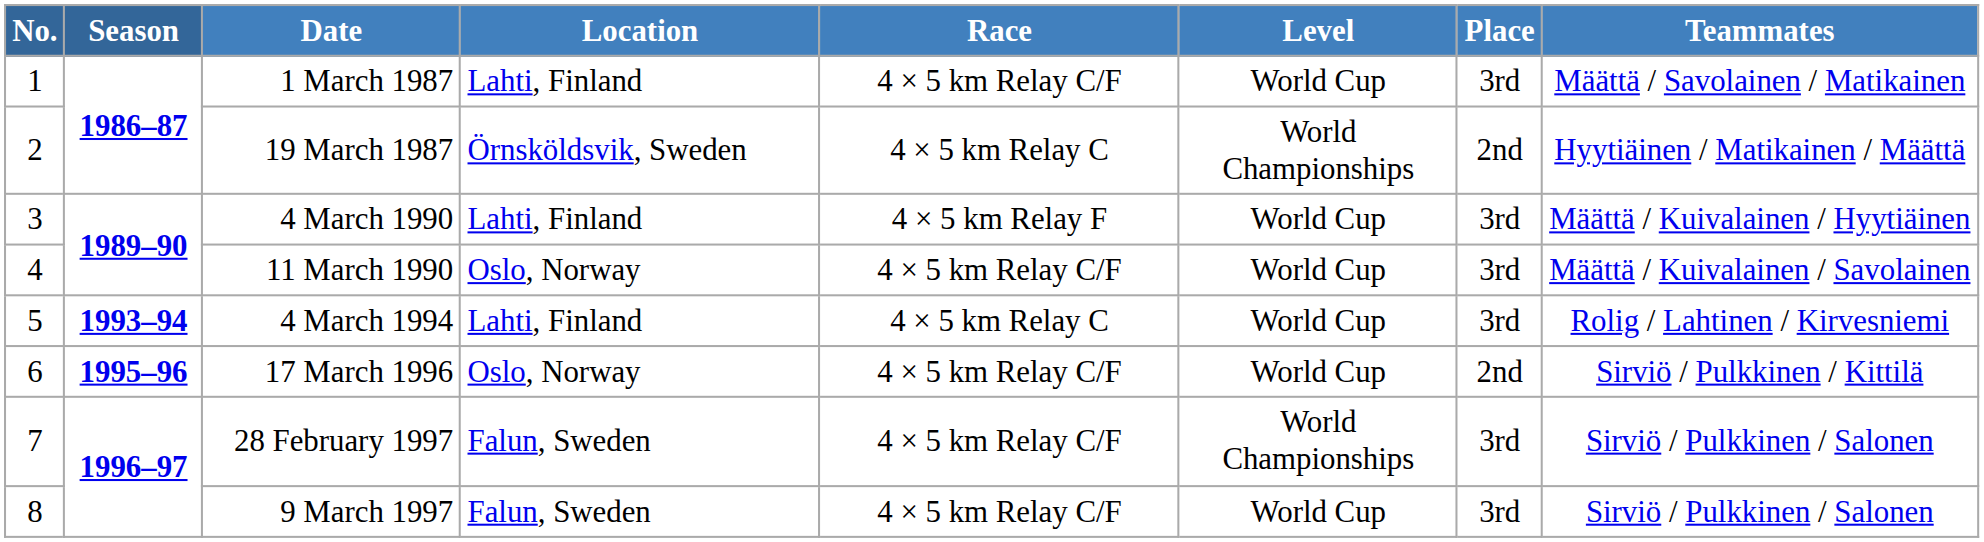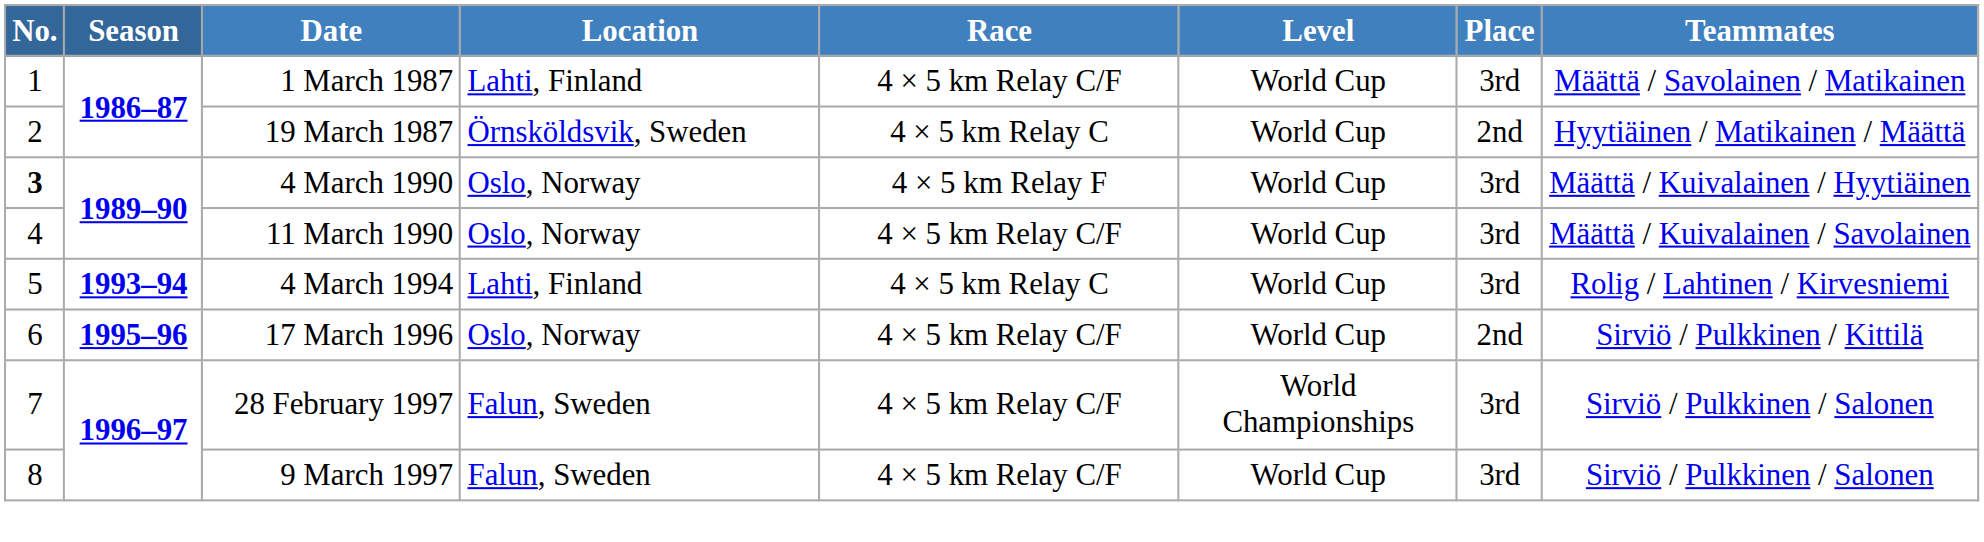(1318, 150) World Championships -> (1318, 131) World Cup
(35, 219) normal -> (35, 182) bold
(555, 219) Lahti, Finland -> (554, 182) Oslo, Norway
